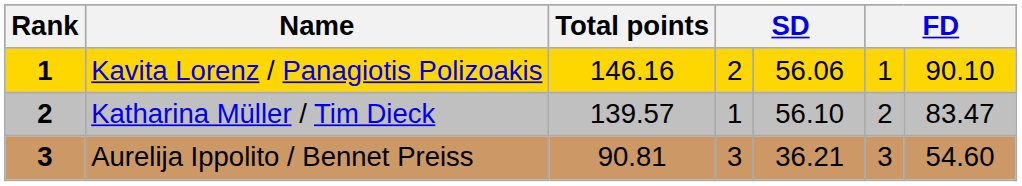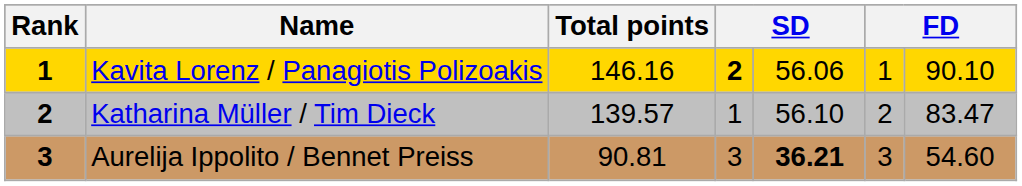(735, 69) normal -> (735, 69) bold
(810, 157) normal -> (810, 157) bold
